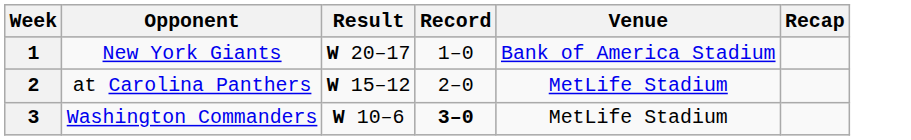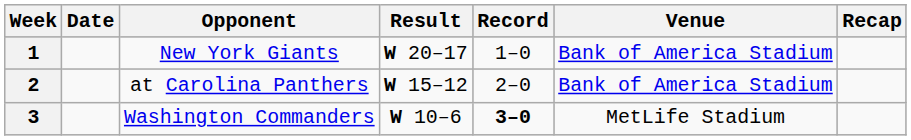+ column: (91, 21)
(638, 86) MetLife Stadium -> (695, 86) Bank of America Stadium
